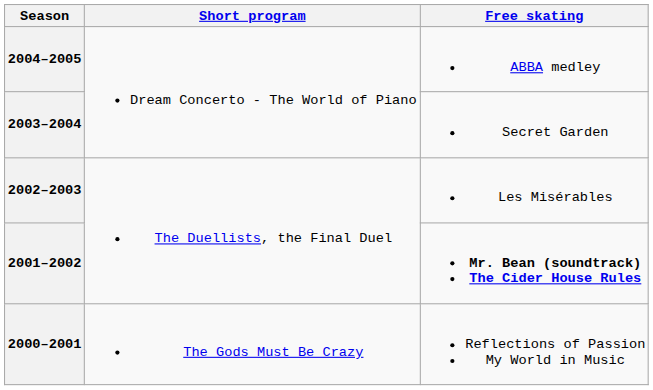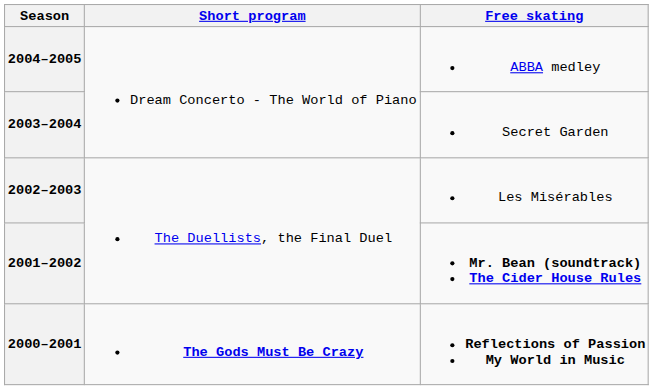(252, 352) normal -> (252, 352) bold
(534, 352) normal -> (534, 352) bold
